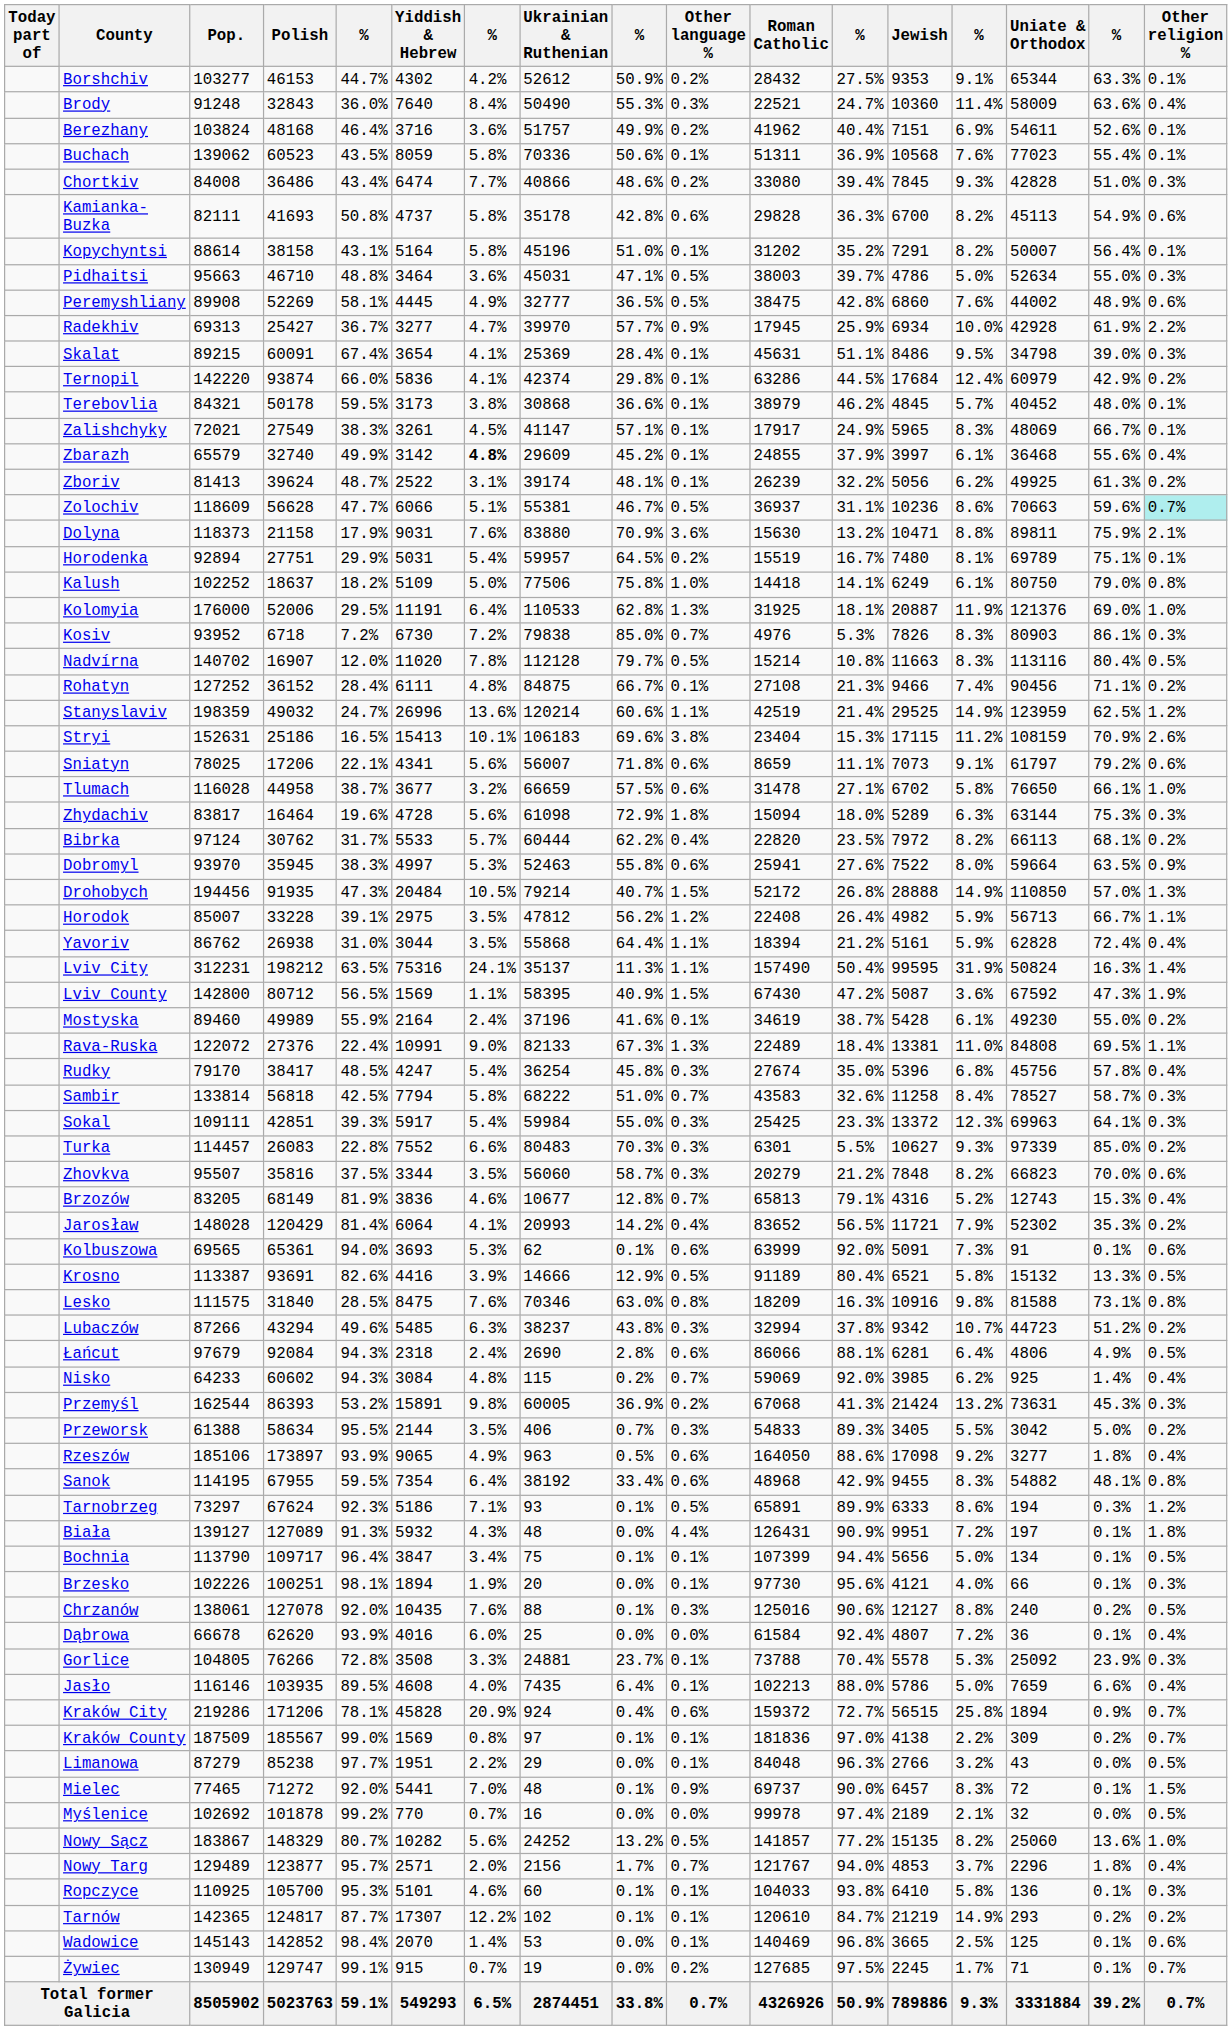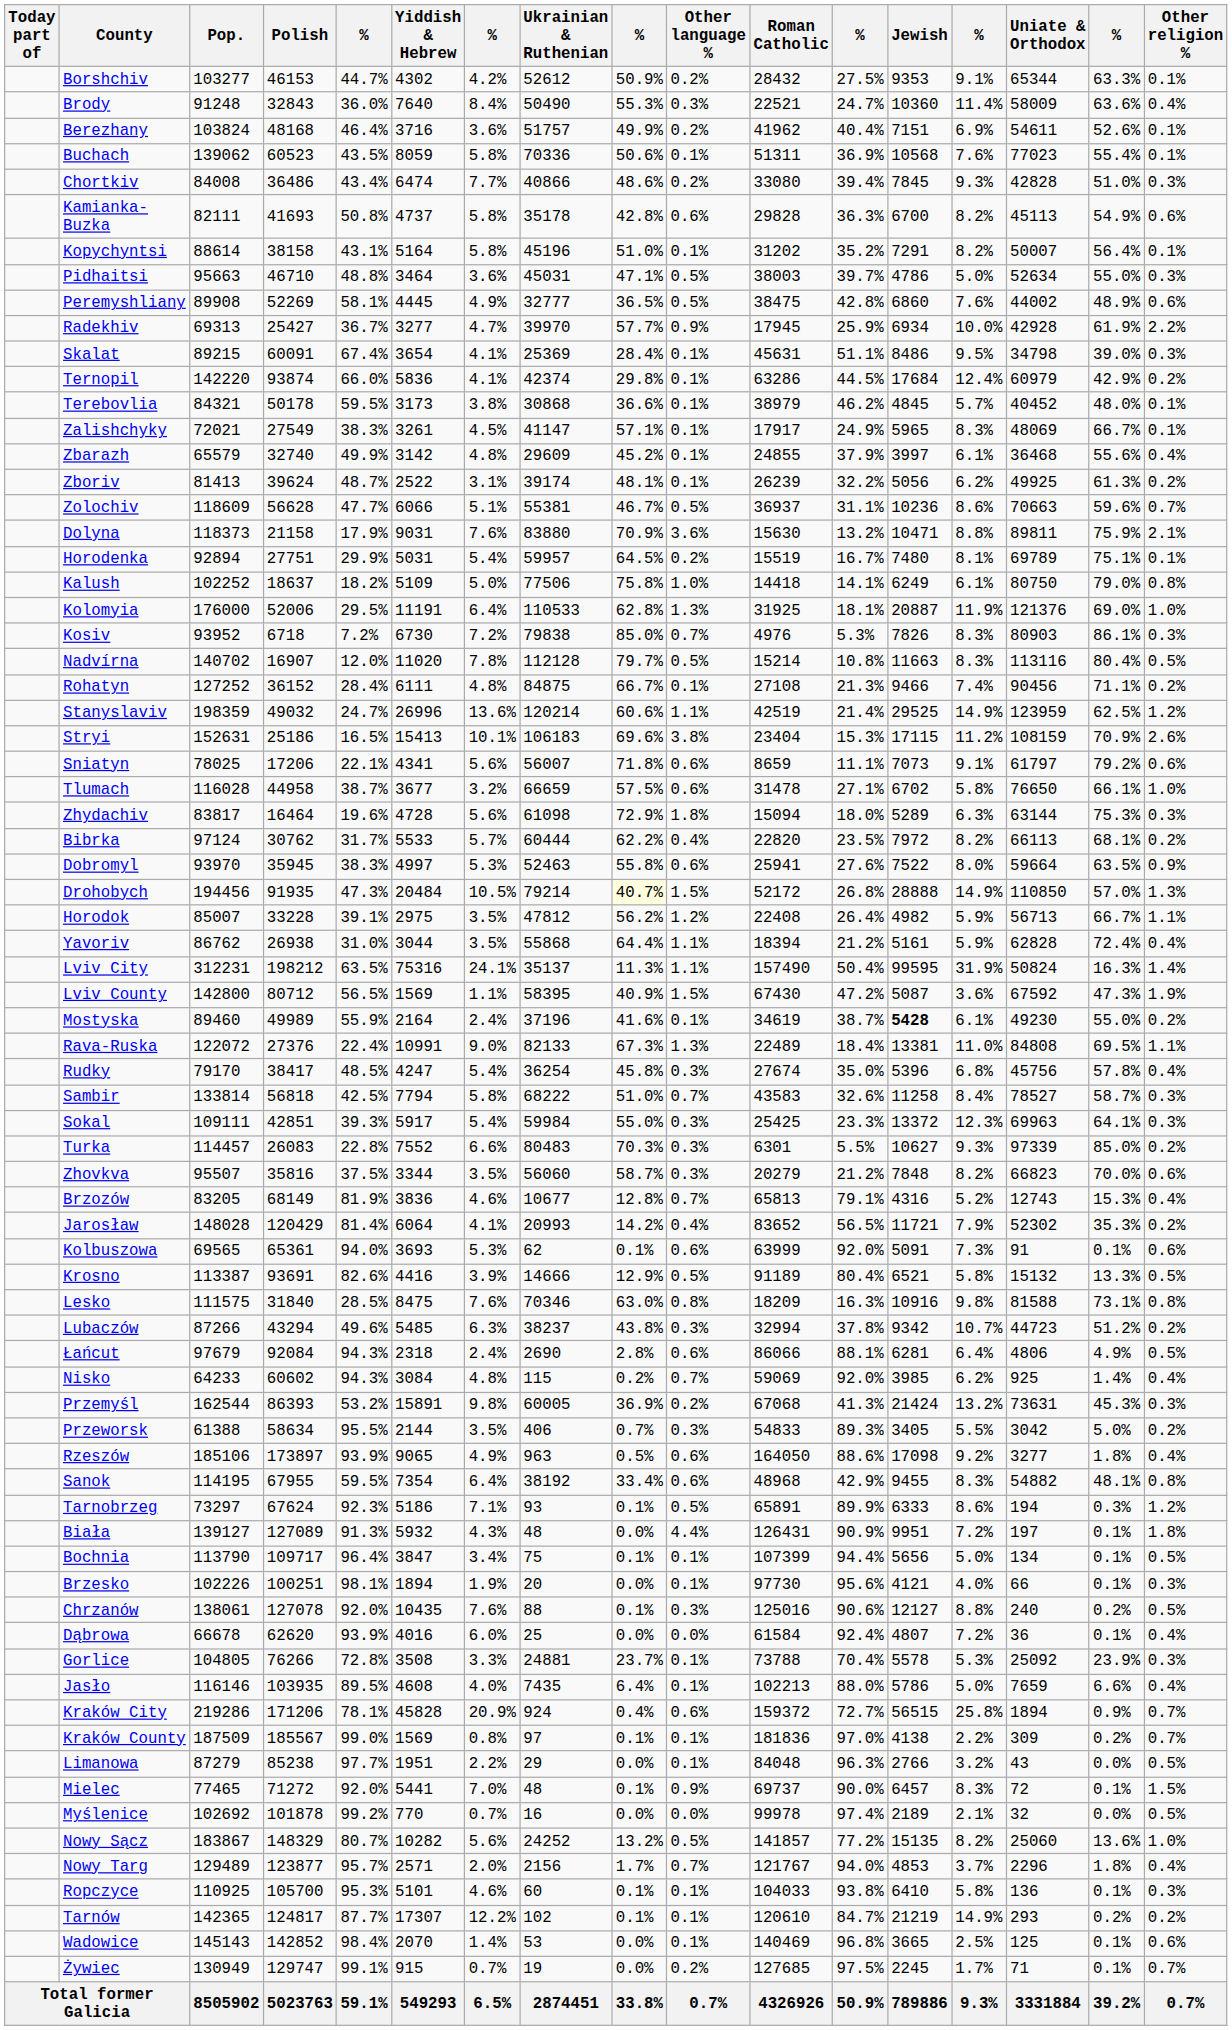(488, 456) bold -> (488, 456) normal
(1167, 508) paleturquoise background -> (1167, 508) no background
(639, 892) no background -> (639, 892) lightyellow background
(910, 1020) normal -> (910, 1020) bold
